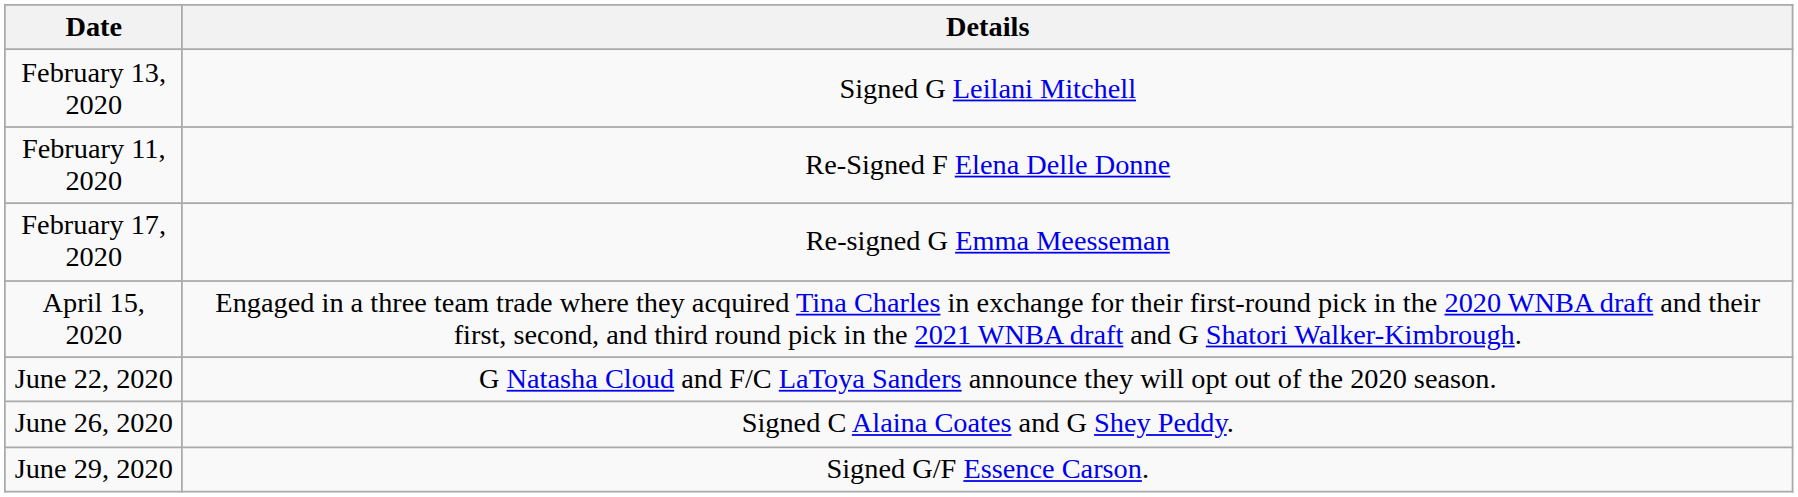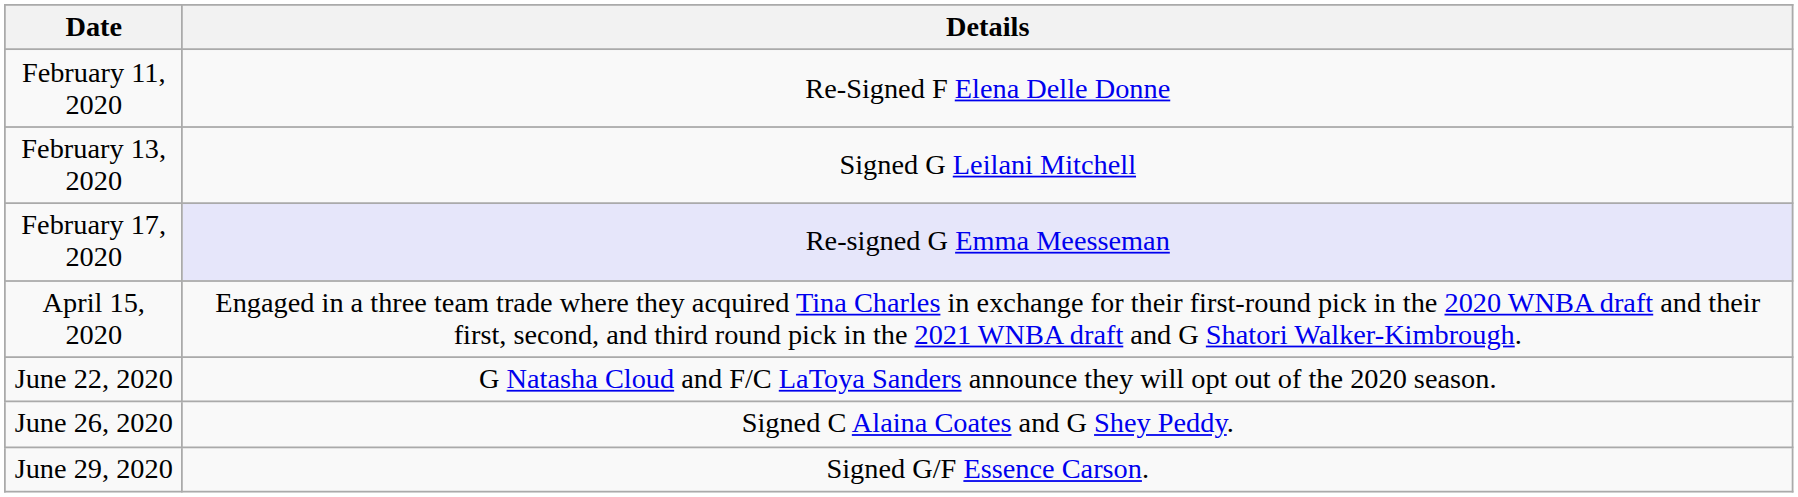rows swapped: (94, 164) <-> (94, 87)
(988, 241) no background -> (988, 241) lavender background
